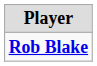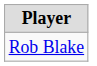(48, 46) bold -> (46, 46) normal
